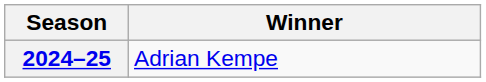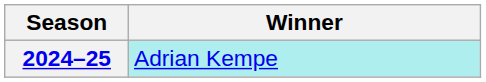(206, 58) no background -> (206, 58) paleturquoise background
